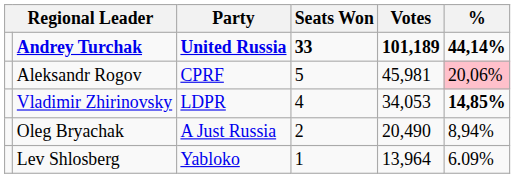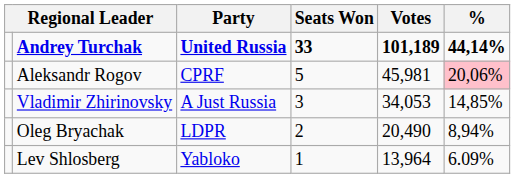(203, 103) LDPR -> (228, 103) A Just Russia
(299, 103) 4 -> (299, 103) 3
(477, 103) bold -> (475, 103) normal
(228, 131) A Just Russia -> (203, 131) LDPR
